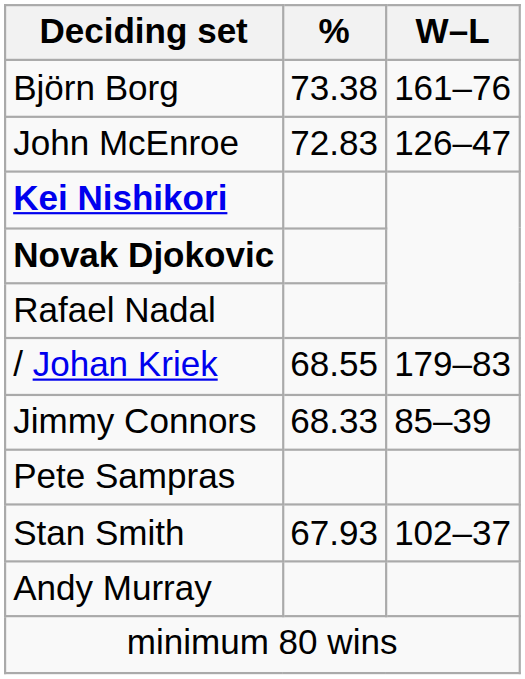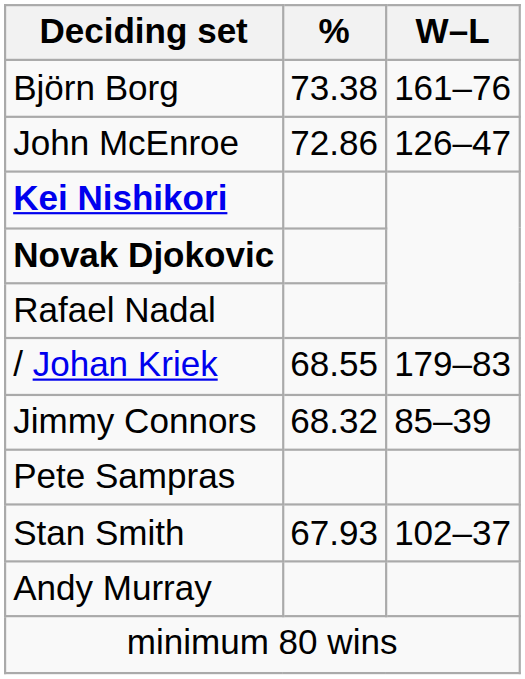(334, 143) 72.83 -> (334, 143) 72.86
(334, 421) 68.33 -> (334, 421) 68.32
